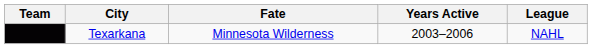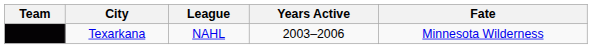columns swapped: (547, 14) <-> (273, 14)
